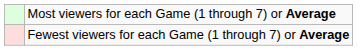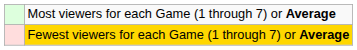(188, 34) no background -> (188, 34) gold background
